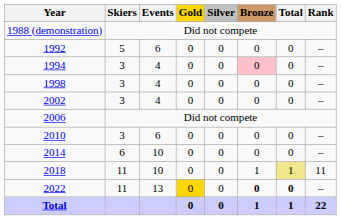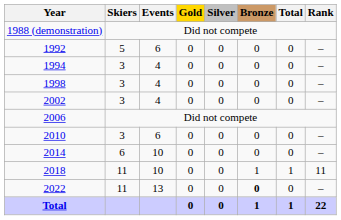(257, 65) pink background -> (257, 65) no background
(291, 170) khaki background -> (291, 170) no background
(191, 188) gold background -> (191, 188) no background
(291, 188) bold -> (291, 188) normal
